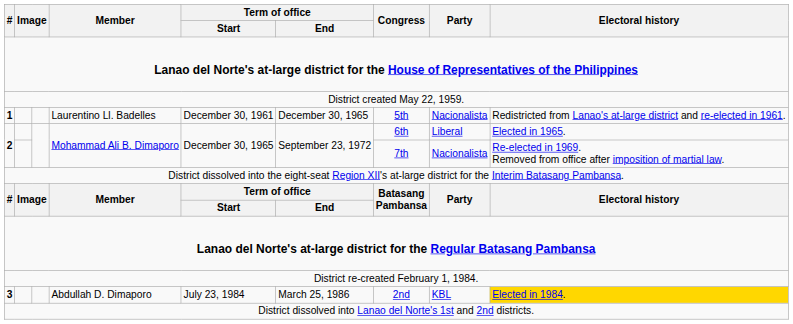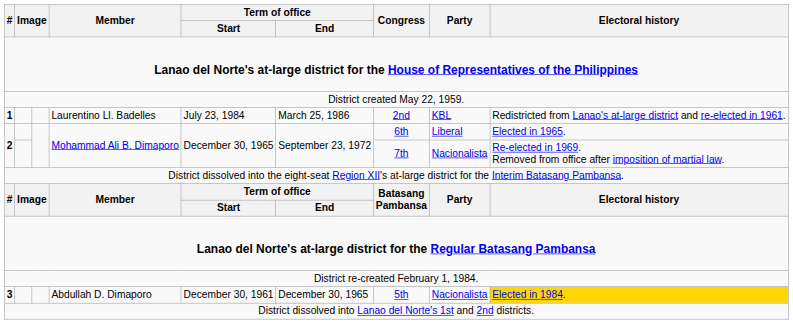(229, 115) December 30, 1961 -> (214, 115) July 23, 1984
(323, 115) December 30, 1965 -> (314, 115) March 25, 1986
(401, 115) 5th -> (401, 115) 2nd
(460, 115) Nacionalista -> (441, 115) KBL
(214, 295) July 23, 1984 -> (229, 295) December 30, 1961
(314, 295) March 25, 1986 -> (323, 295) December 30, 1965
(401, 295) 2nd -> (401, 295) 5th
(441, 295) KBL -> (460, 295) Nacionalista
